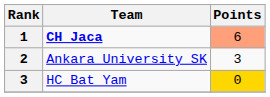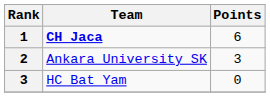(237, 37) lightsalmon background -> (237, 37) no background
(237, 81) gold background -> (237, 81) no background
